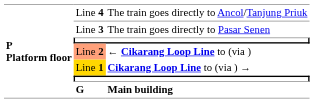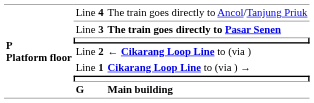(189, 29) normal -> (194, 29) bold
(90, 51) lightsalmon background -> (90, 51) no background
(90, 67) gold background -> (90, 67) no background
